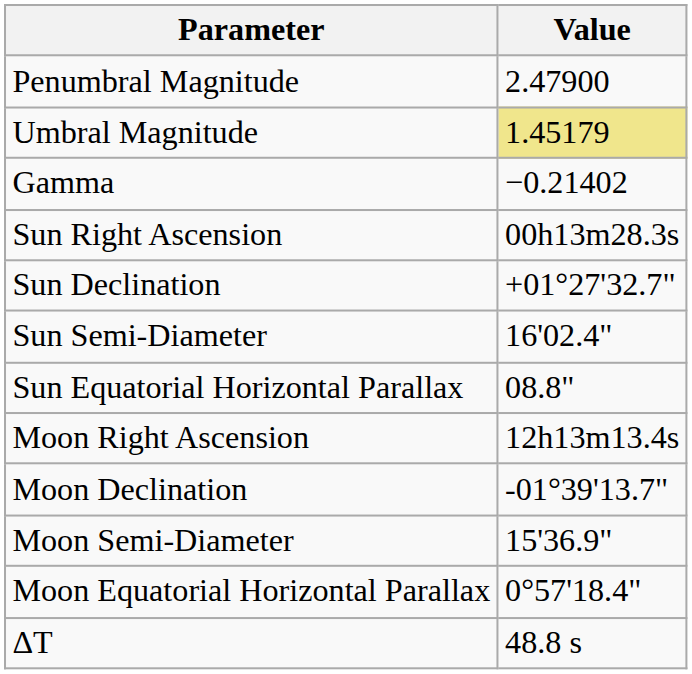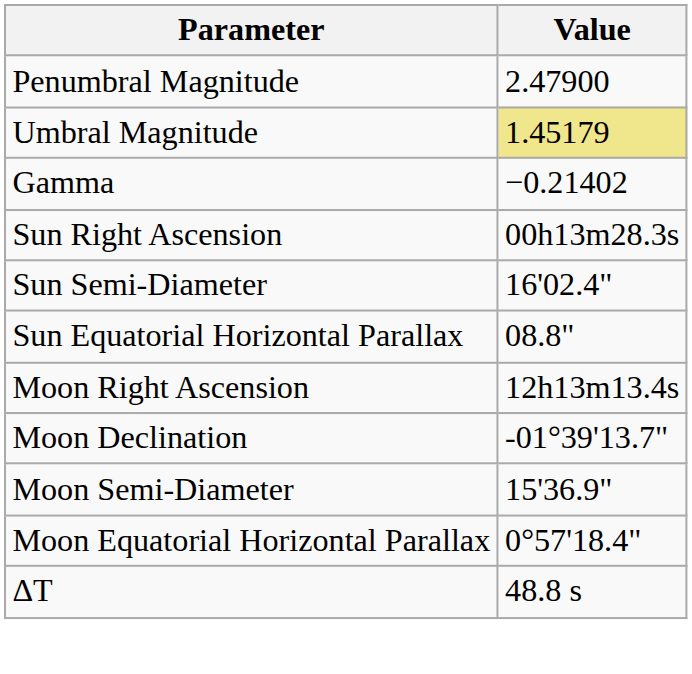- row: (116, 285)
